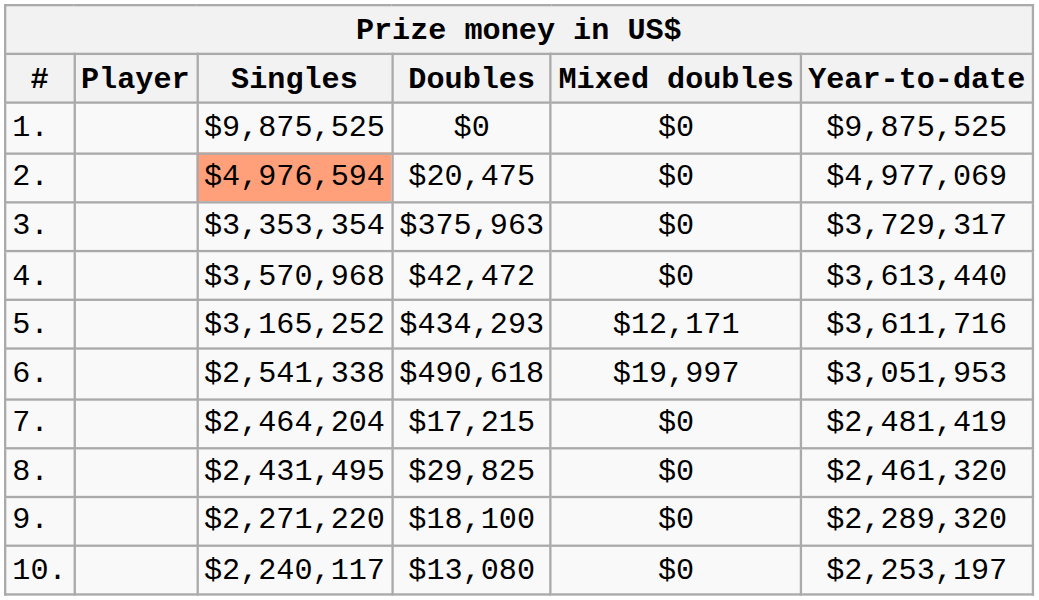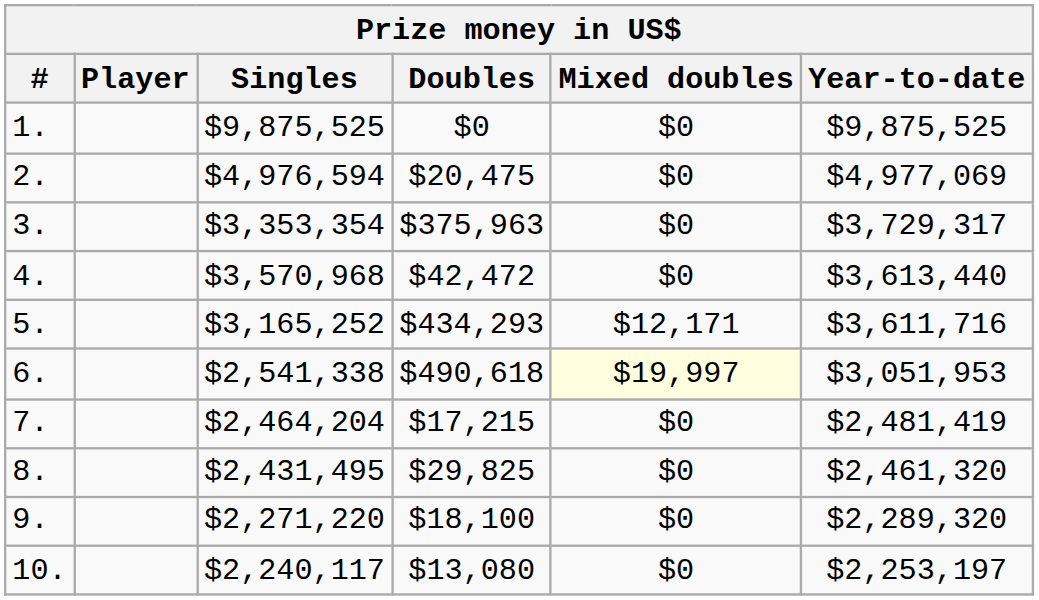(294, 177) lightsalmon background -> (294, 177) no background
(676, 374) no background -> (676, 374) lightyellow background
